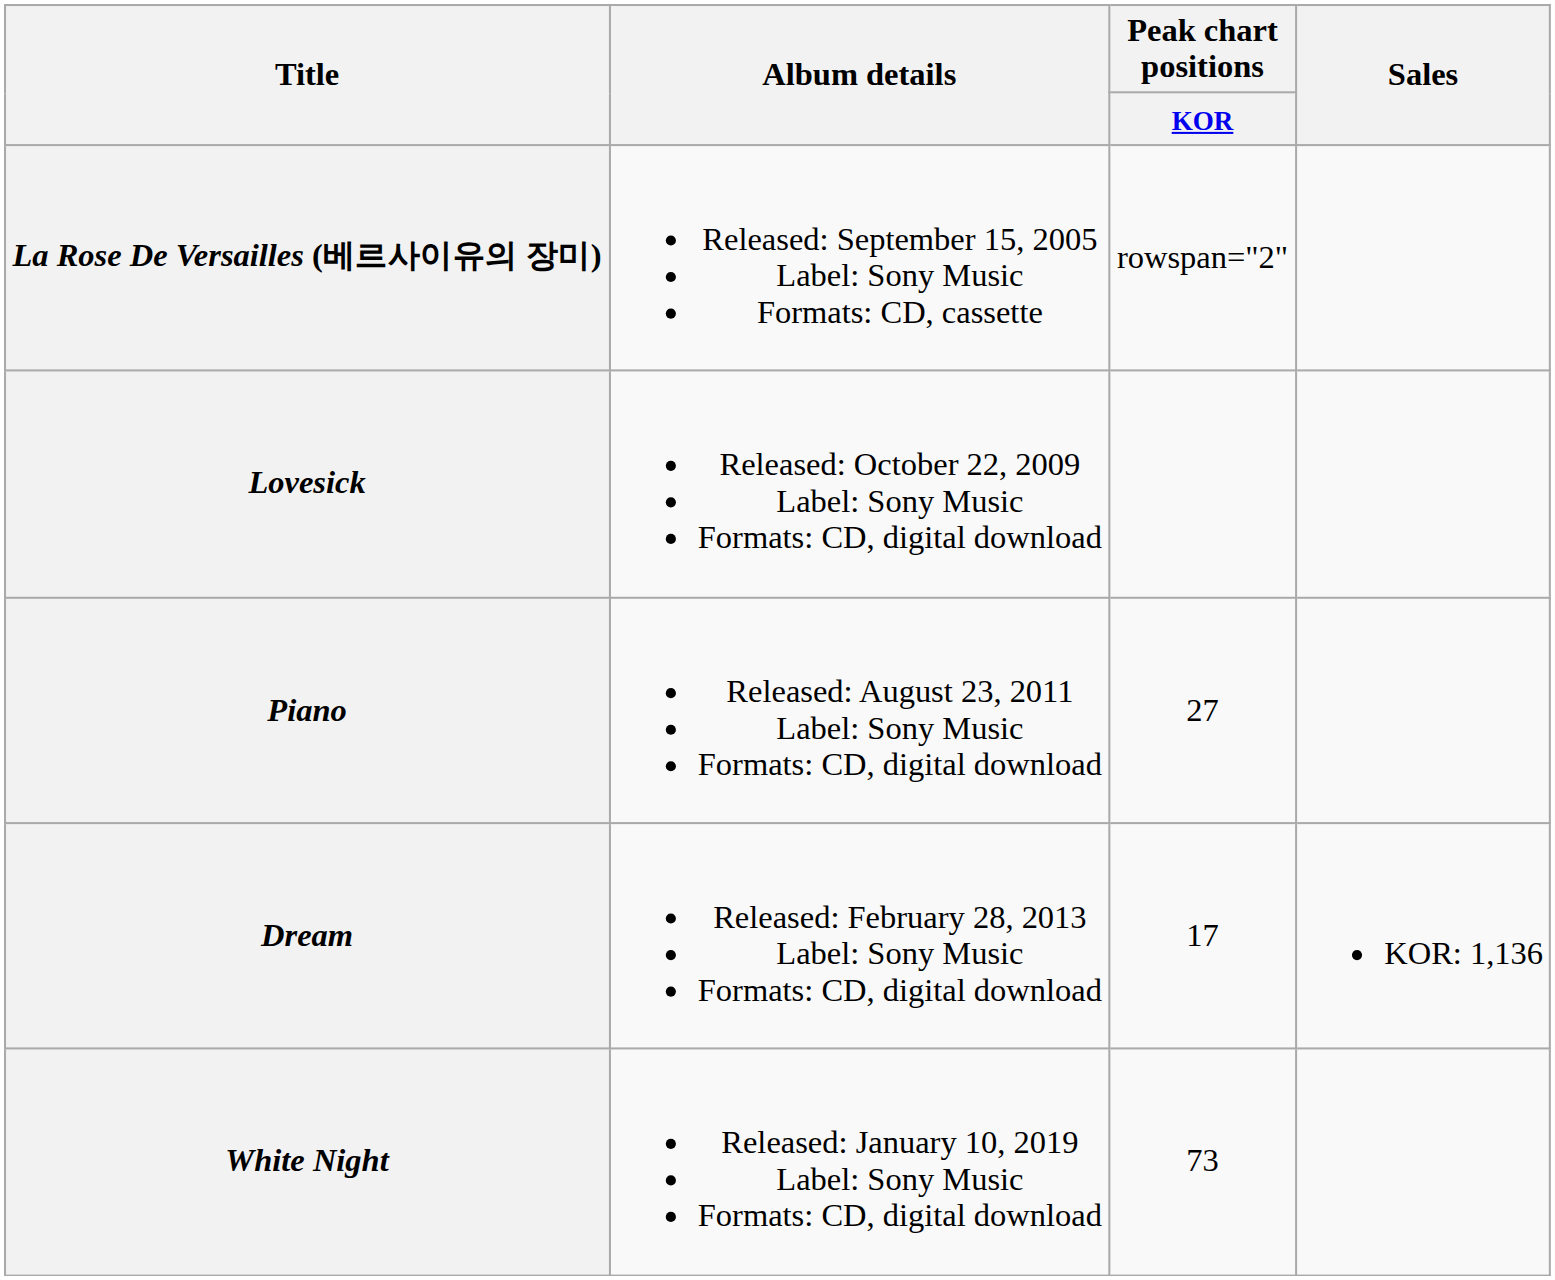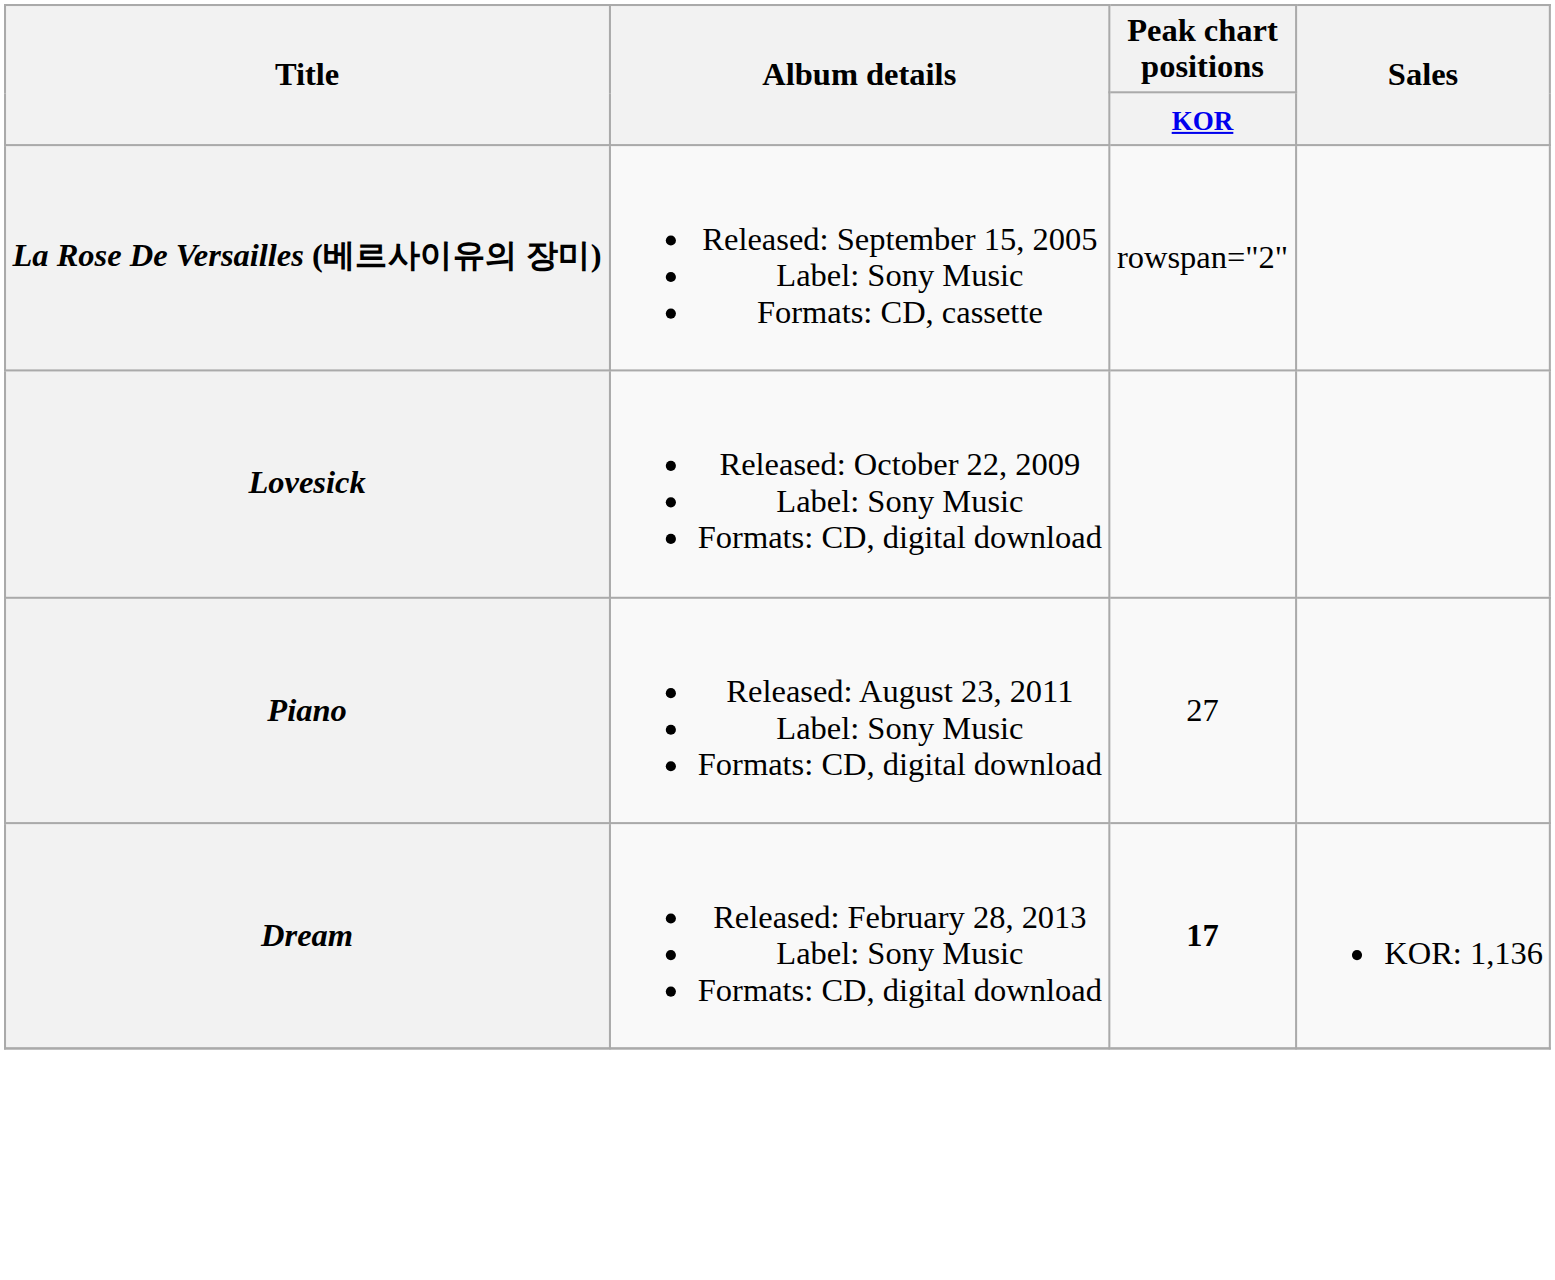(1202, 935) normal -> (1202, 935) bold
- row: (307, 1161)
